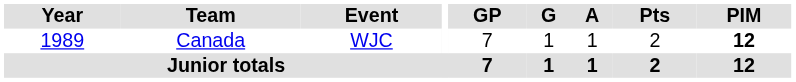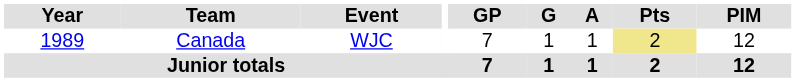(655, 40) no background -> (655, 40) khaki background
(744, 40) bold -> (744, 40) normal
